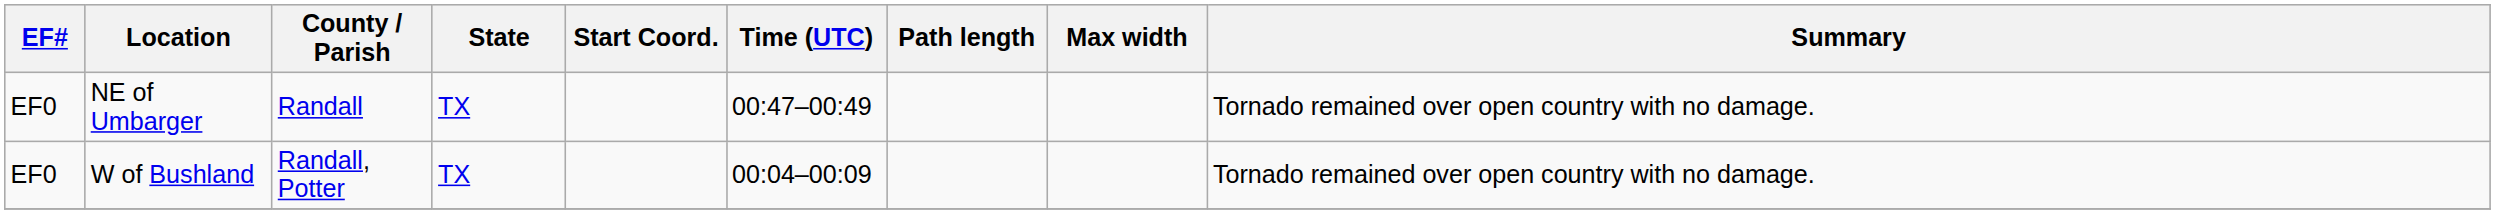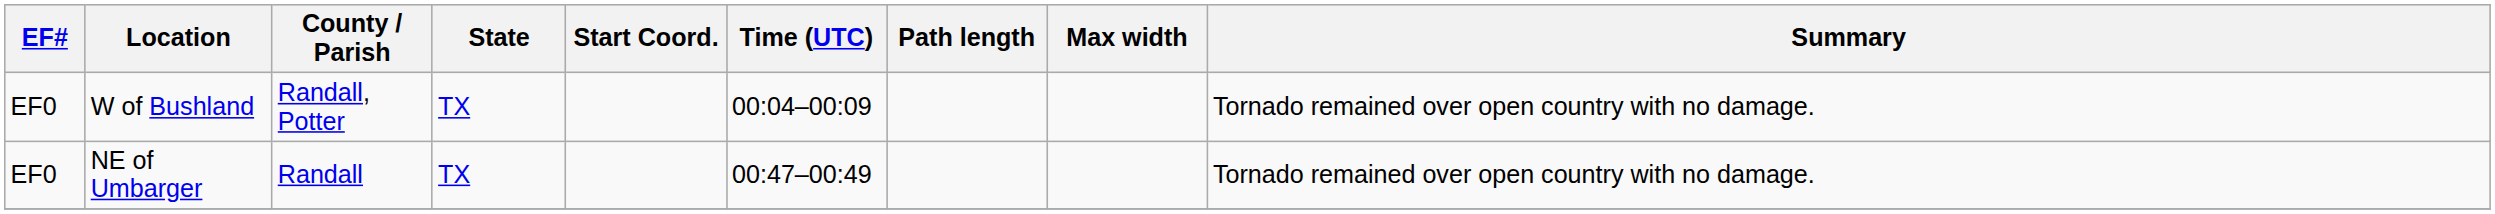rows swapped: (172, 174) <-> (147, 106)
